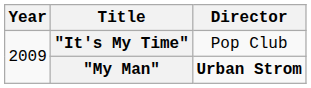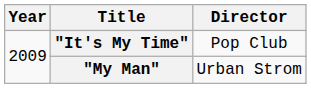(249, 70) bold -> (249, 70) normal
